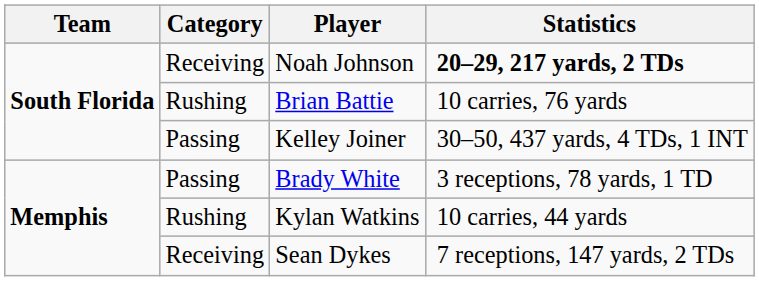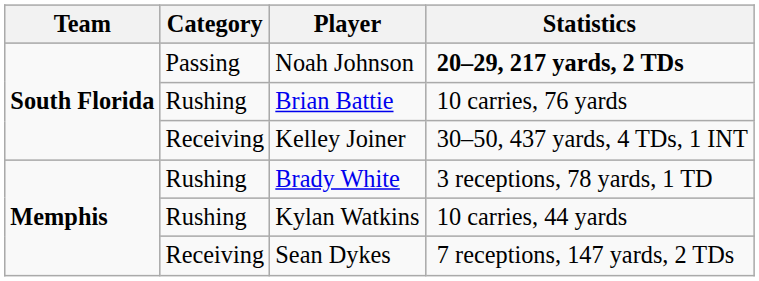(215, 62) Receiving -> (203, 62) Passing
(203, 139) Passing -> (215, 139) Receiving
(203, 178) Passing -> (206, 178) Rushing
